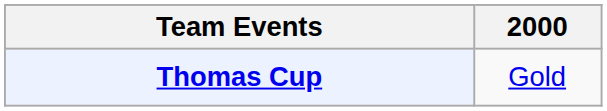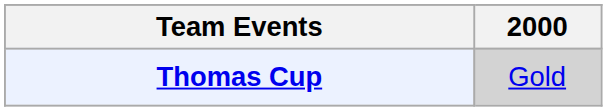(537, 77) no background -> (537, 77) lightgrey background
